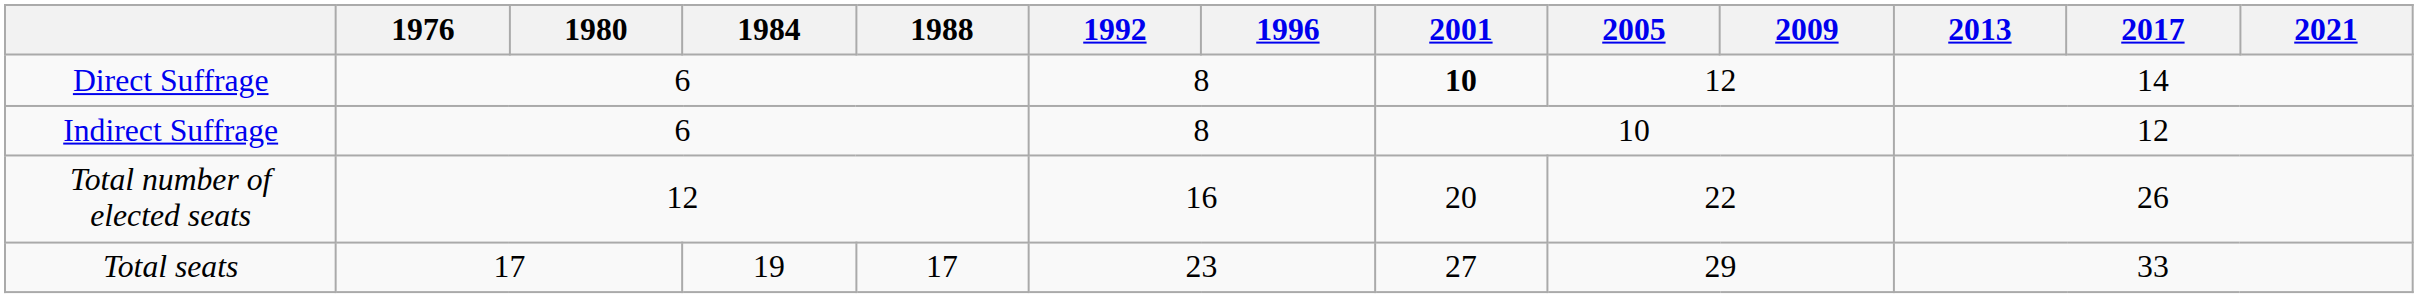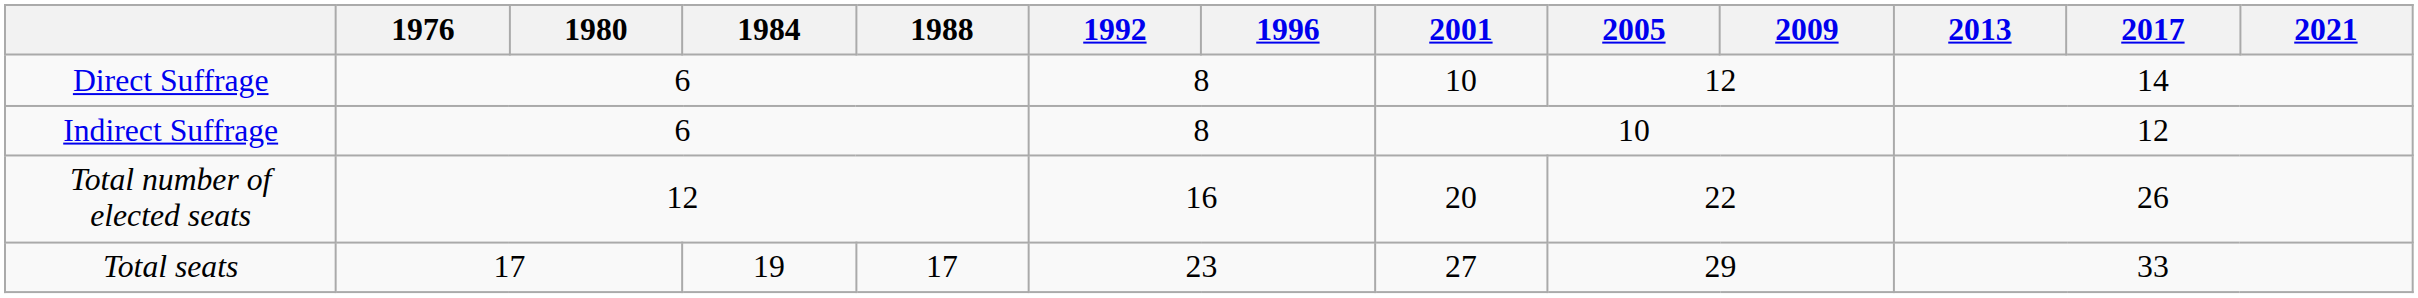(1461, 79) bold -> (1461, 79) normal
